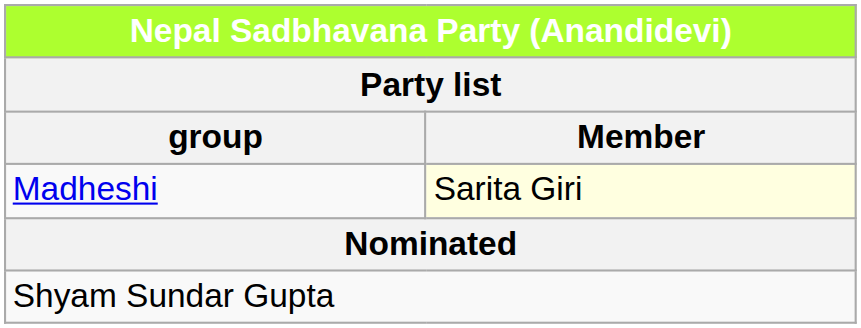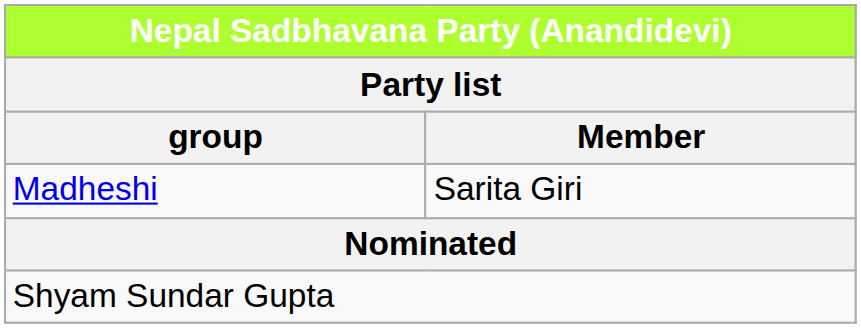(508, 190) lightyellow background -> (508, 190) no background
